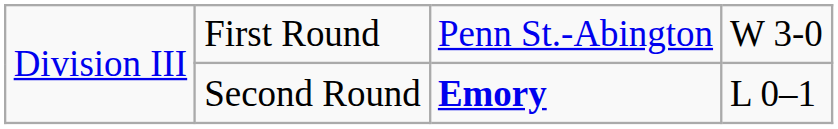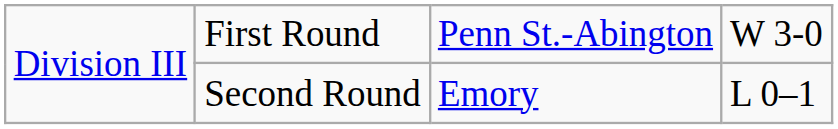(492, 92) bold -> (488, 92) normal
